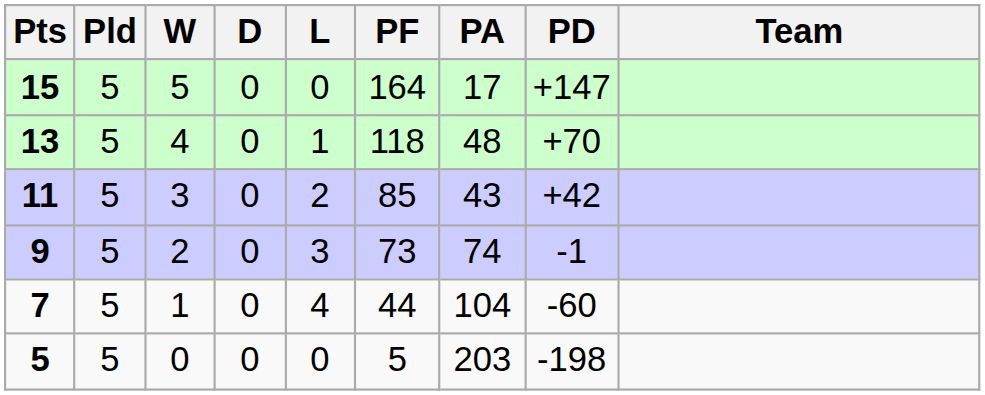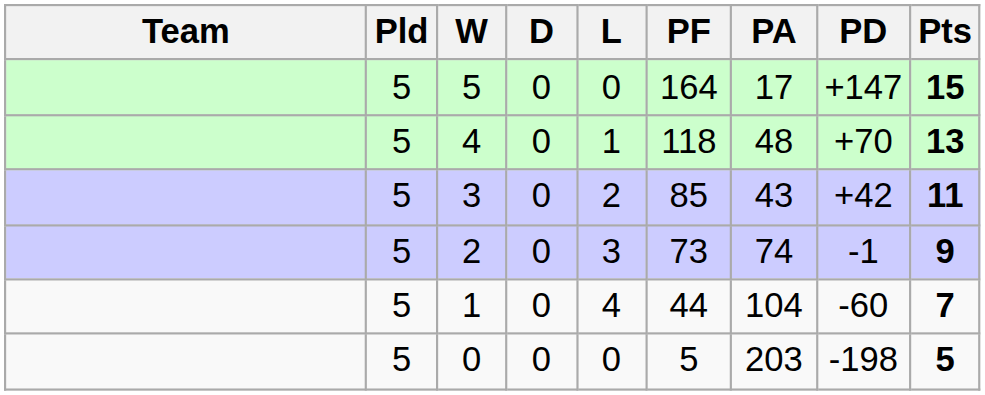columns swapped: (799, 31) <-> (40, 31)
